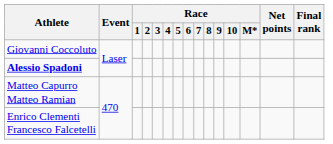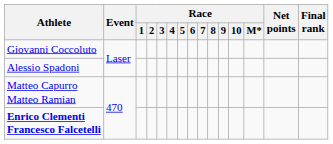(44, 67) bold -> (43, 67) normal
(51, 124) normal -> (54, 124) bold
